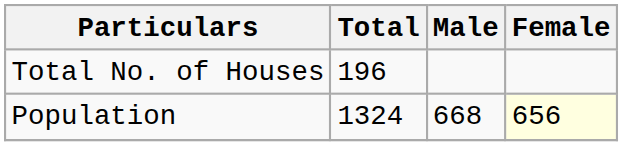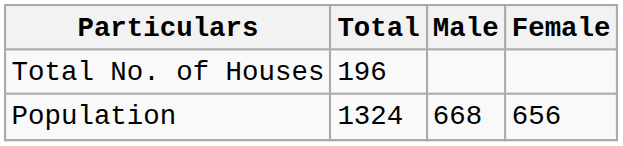(536, 117) lightyellow background -> (536, 117) no background
